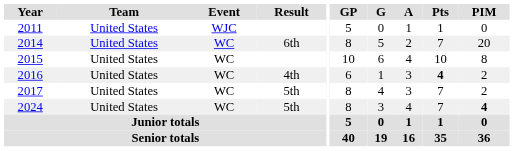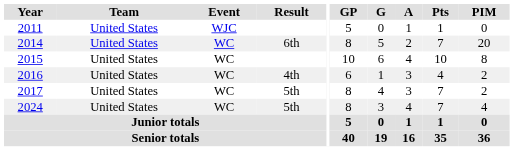(441, 75) bold -> (441, 75) normal
(484, 106) bold -> (484, 106) normal
